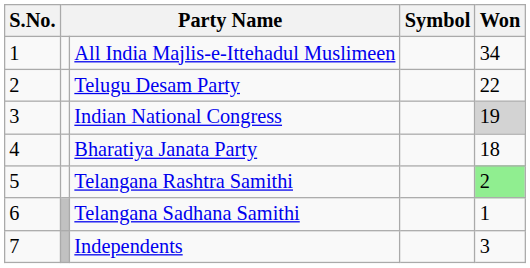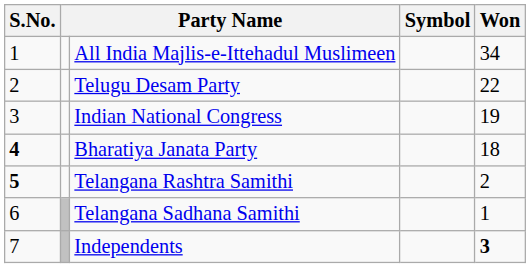(490, 117) lightgrey background -> (490, 117) no background
(14, 149) normal -> (14, 149) bold
(14, 181) normal -> (14, 181) bold
(485, 181) lightgreen background -> (485, 181) no background
(485, 246) normal -> (485, 246) bold
